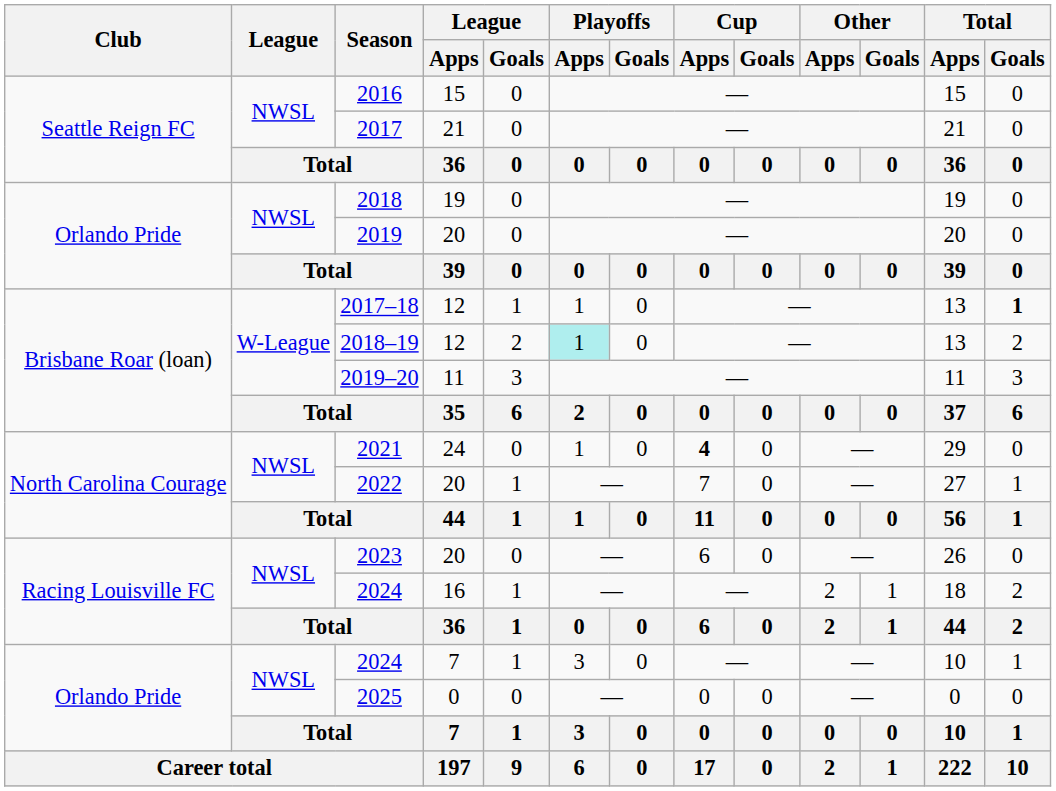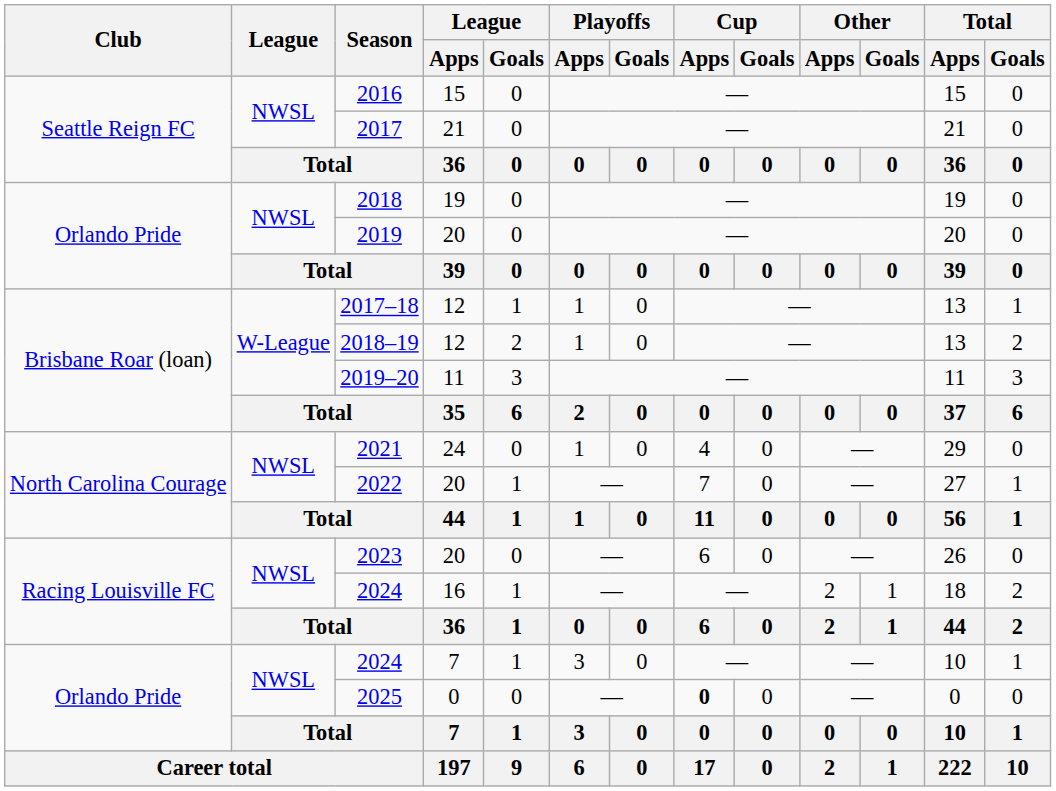(1017, 306) bold -> (1017, 306) normal
(579, 341) paleturquoise background -> (579, 341) no background
(704, 448) bold -> (704, 448) normal
(704, 697) normal -> (704, 697) bold
